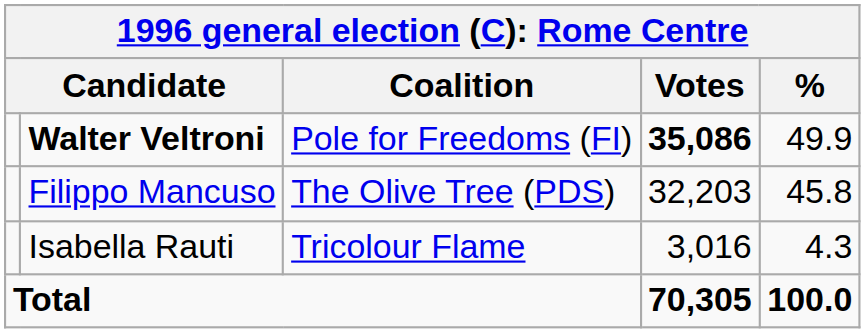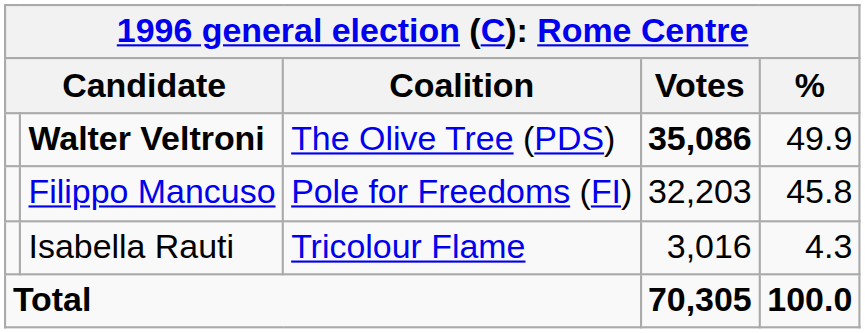(462, 138) Pole for Freedoms (FI) -> (453, 138) The Olive Tree (PDS)
(453, 192) The Olive Tree (PDS) -> (462, 192) Pole for Freedoms (FI)
